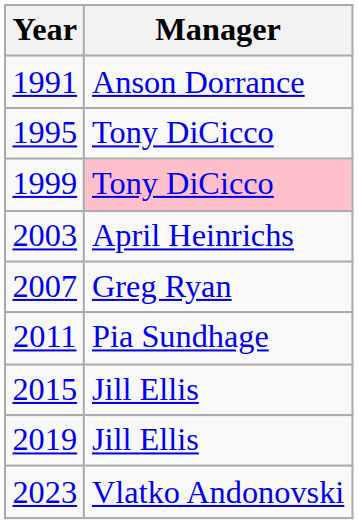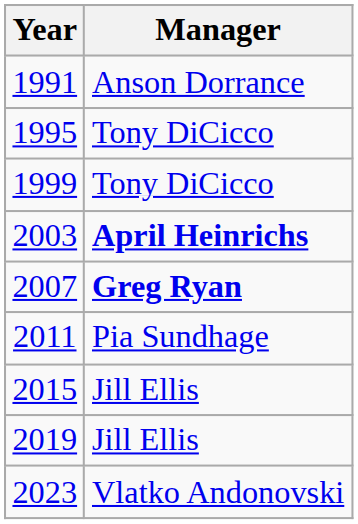(183, 183) pink background -> (183, 183) no background
(193, 235) normal -> (200, 235) bold
(162, 286) normal -> (167, 286) bold
